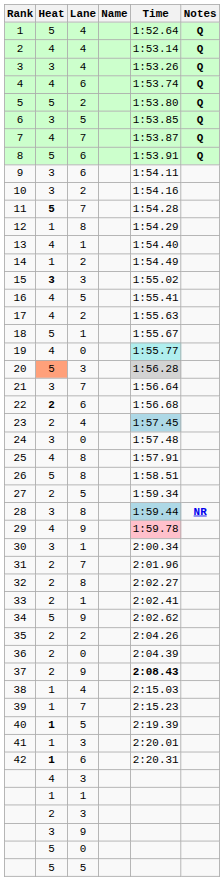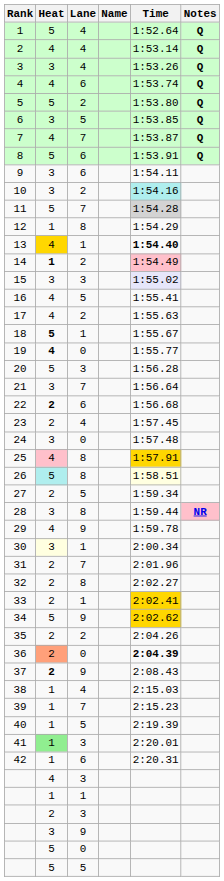(156, 191) no background -> (156, 191) paleturquoise background
(52, 209) bold -> (52, 209) normal
(156, 209) no background -> (156, 209) lightgrey background
(52, 245) no background -> (52, 245) gold background
(156, 245) normal -> (156, 245) bold
(52, 262) normal -> (52, 262) bold
(156, 262) no background -> (156, 262) pink background
(52, 280) bold -> (52, 280) normal
(156, 280) no background -> (156, 280) lavender background
(52, 334) normal -> (52, 334) bold
(52, 351) normal -> (52, 351) bold
(156, 351) paleturquoise background -> (156, 351) no background
(52, 369) lightsalmon background -> (52, 369) no background
(156, 369) lightgrey background -> (156, 369) no background
(156, 423) lightblue background -> (156, 423) no background
(52, 458) no background -> (52, 458) pink background
(156, 458) no background -> (156, 458) gold background
(52, 476) no background -> (52, 476) paleturquoise background
(156, 476) no background -> (156, 476) lightyellow background
(156, 512) lightblue background -> (156, 512) no background
(200, 512) no background -> (200, 512) pink background
(156, 529) pink background -> (156, 529) no background
(52, 547) no background -> (52, 547) lightyellow background
(156, 601) no background -> (156, 601) gold background
(156, 618) no background -> (156, 618) gold background
(52, 654) no background -> (52, 654) lightsalmon background
(156, 654) normal -> (156, 654) bold
(52, 672) normal -> (52, 672) bold
(156, 672) bold -> (156, 672) normal
(52, 725) bold -> (52, 725) normal
(52, 743) no background -> (52, 743) lightgreen background
(52, 761) bold -> (52, 761) normal
